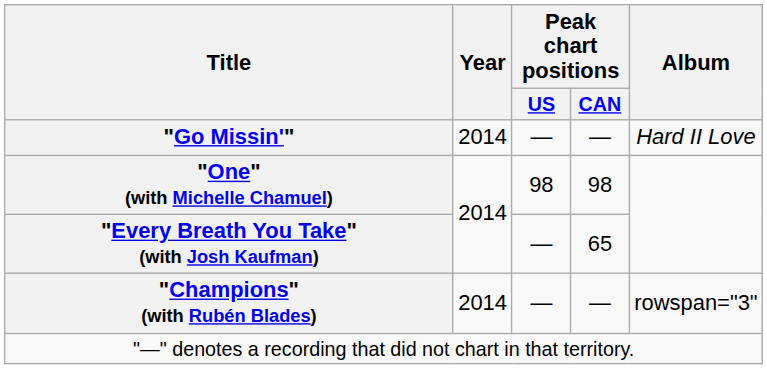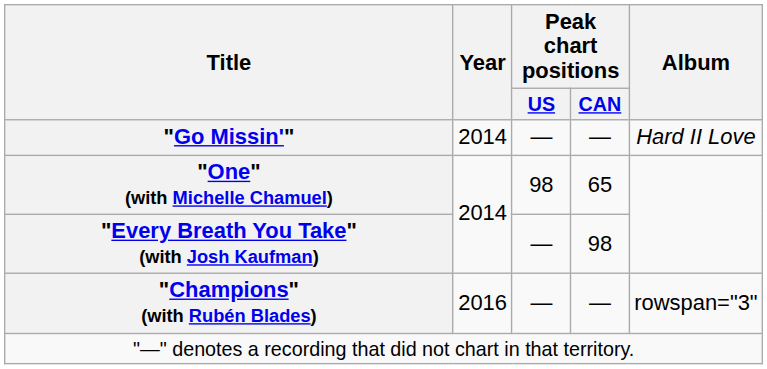(600, 184) 98 -> (600, 184) 65
(600, 243) 65 -> (600, 243) 98
(483, 303) 2014 -> (483, 303) 2016
